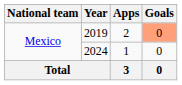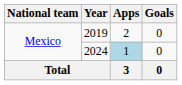(159, 32) lightsalmon background -> (159, 32) no background
(126, 51) no background -> (126, 51) lightblue background
